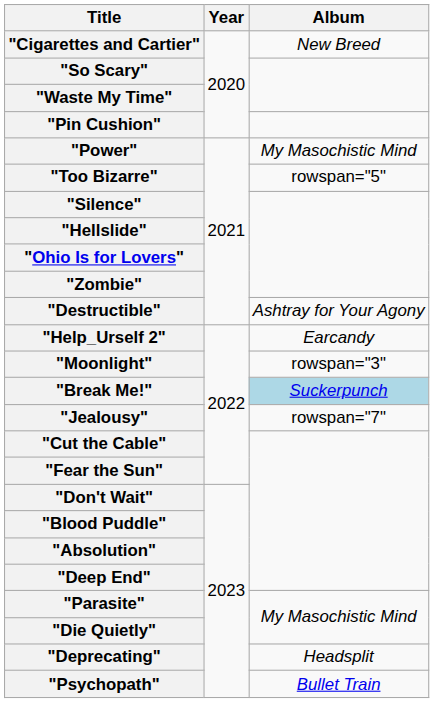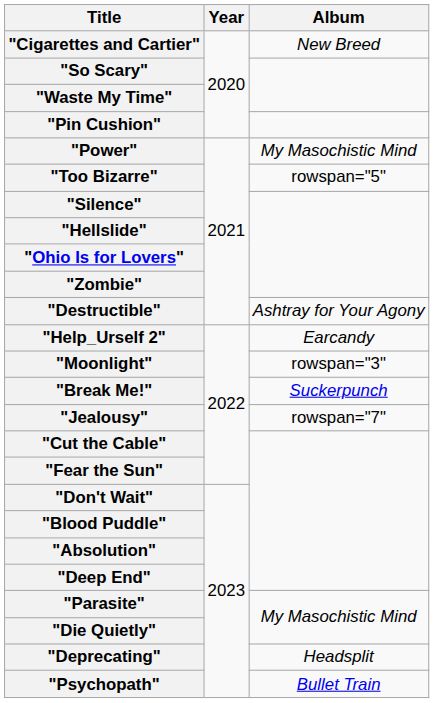(339, 390) lightblue background -> (339, 390) no background
